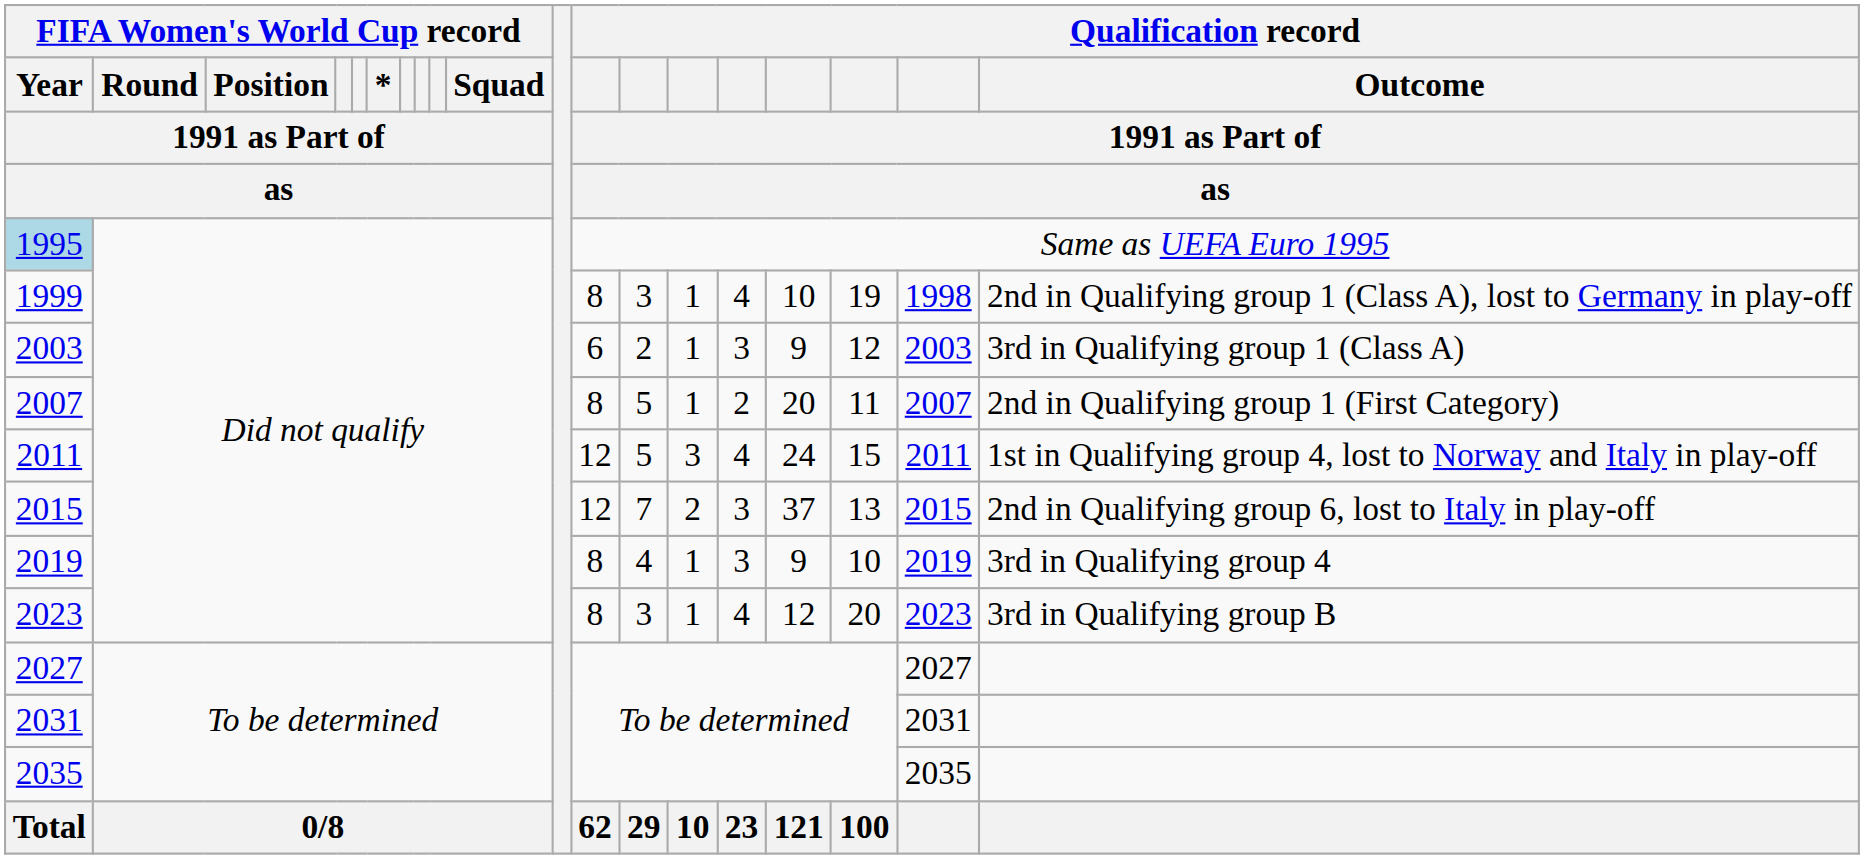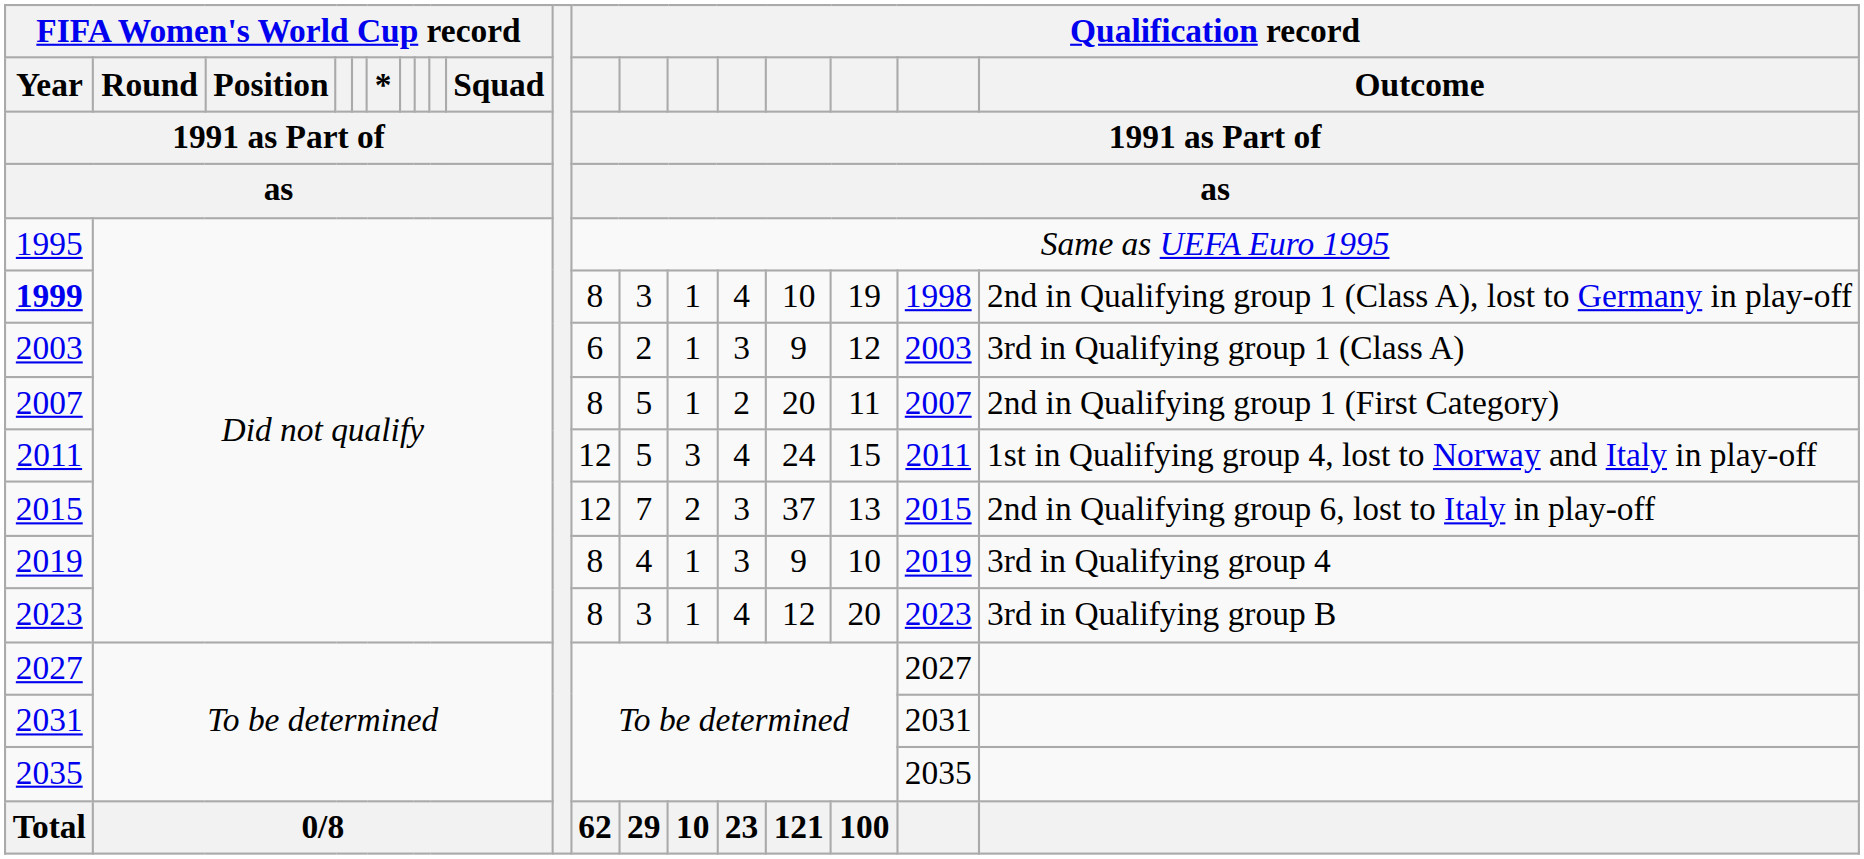(49, 243) lightblue background -> (49, 243) no background
(49, 296) normal -> (49, 296) bold
